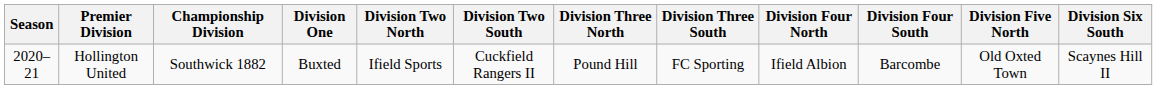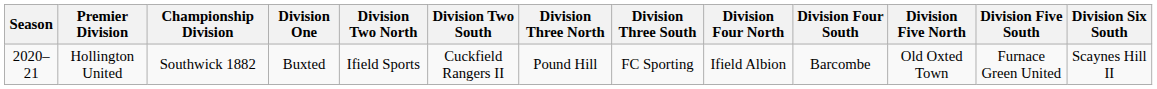+ column: (1021, 24)
